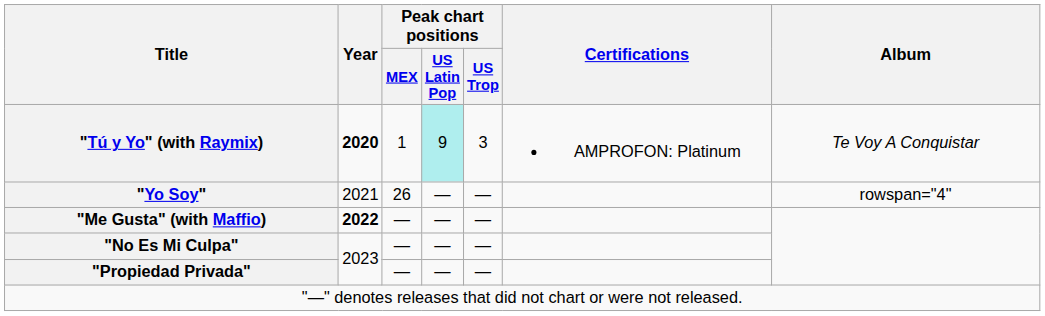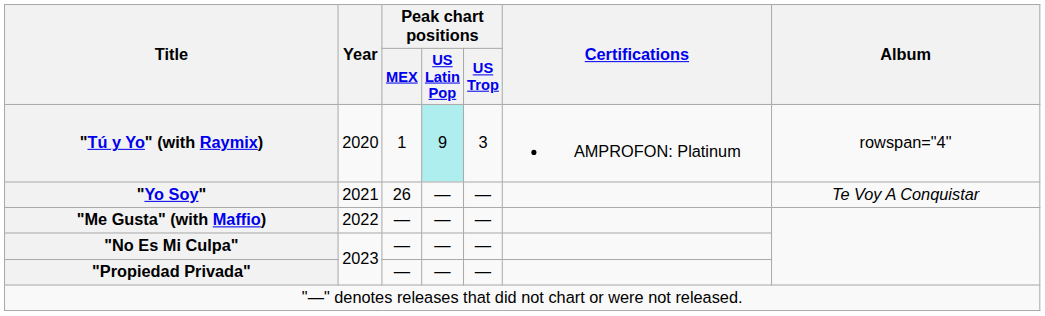(360, 143) bold -> (360, 143) normal
(906, 143) Te Voy A Conquistar -> (906, 143) rowspan="4"
(906, 194) rowspan="4" -> (906, 194) Te Voy A Conquistar
(360, 220) bold -> (360, 220) normal
